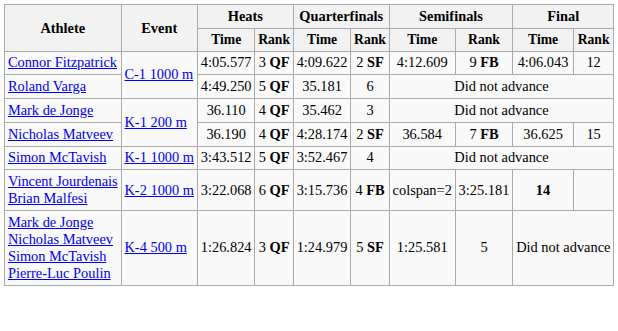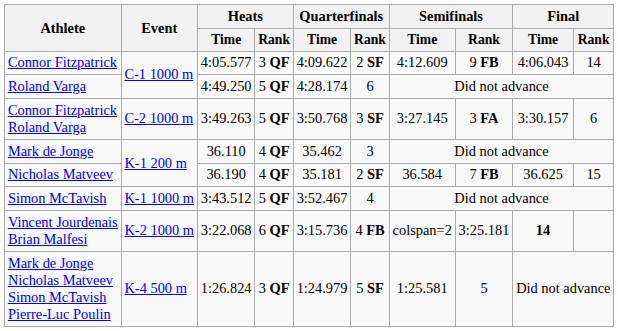(594, 62) 12 -> (594, 62) 14
(322, 86) 35.181 -> (322, 86) 4:28.174
+ row: (62, 118)
(322, 134) 4:28.174 -> (322, 174) 35.181
